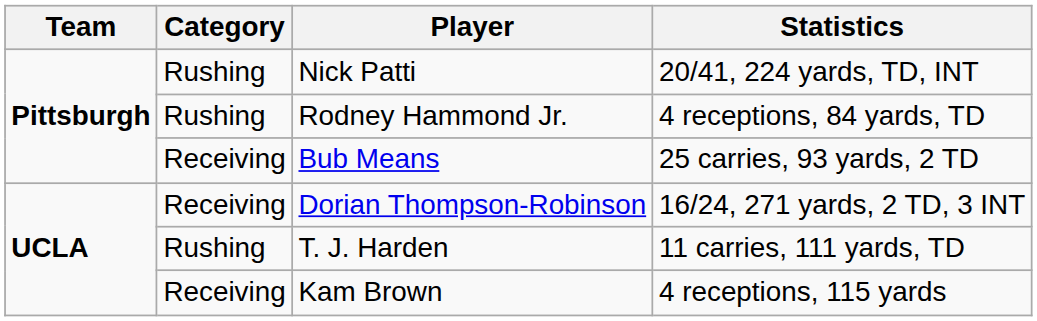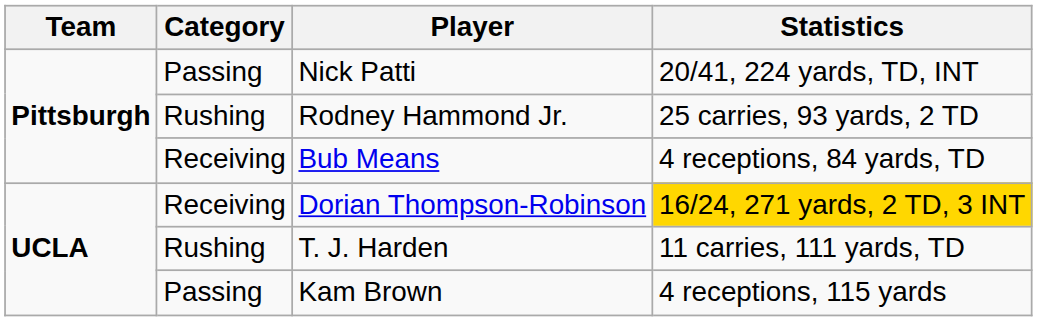(214, 71) Rushing -> (213, 71) Passing
(822, 115) 4 receptions, 84 yards, TD -> (819, 115) 25 carries, 93 yards, 2 TD
(819, 159) 25 carries, 93 yards, 2 TD -> (822, 159) 4 receptions, 84 yards, TD
(842, 204) no background -> (842, 204) gold background
(225, 292) Receiving -> (213, 292) Passing
